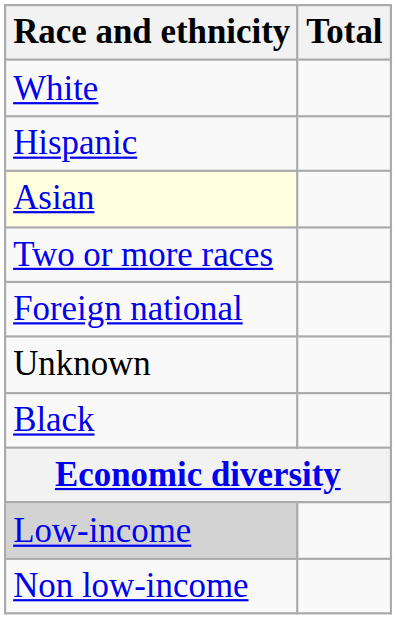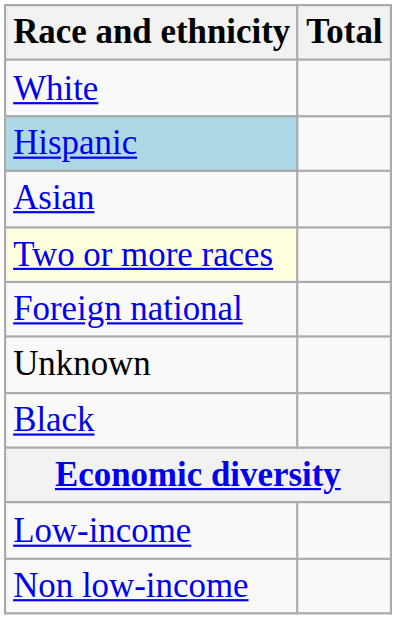(75, 142) no background -> (75, 142) lightblue background
(54, 198) lightyellow background -> (54, 198) no background
(143, 253) no background -> (143, 253) lightyellow background
(102, 530) lightgrey background -> (102, 530) no background
